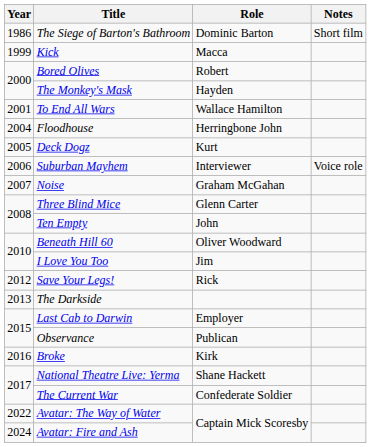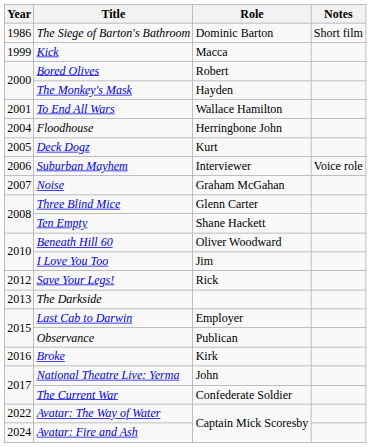(207, 223) John -> (230, 223) Shane Hackett
(230, 375) Shane Hackett -> (207, 375) John
